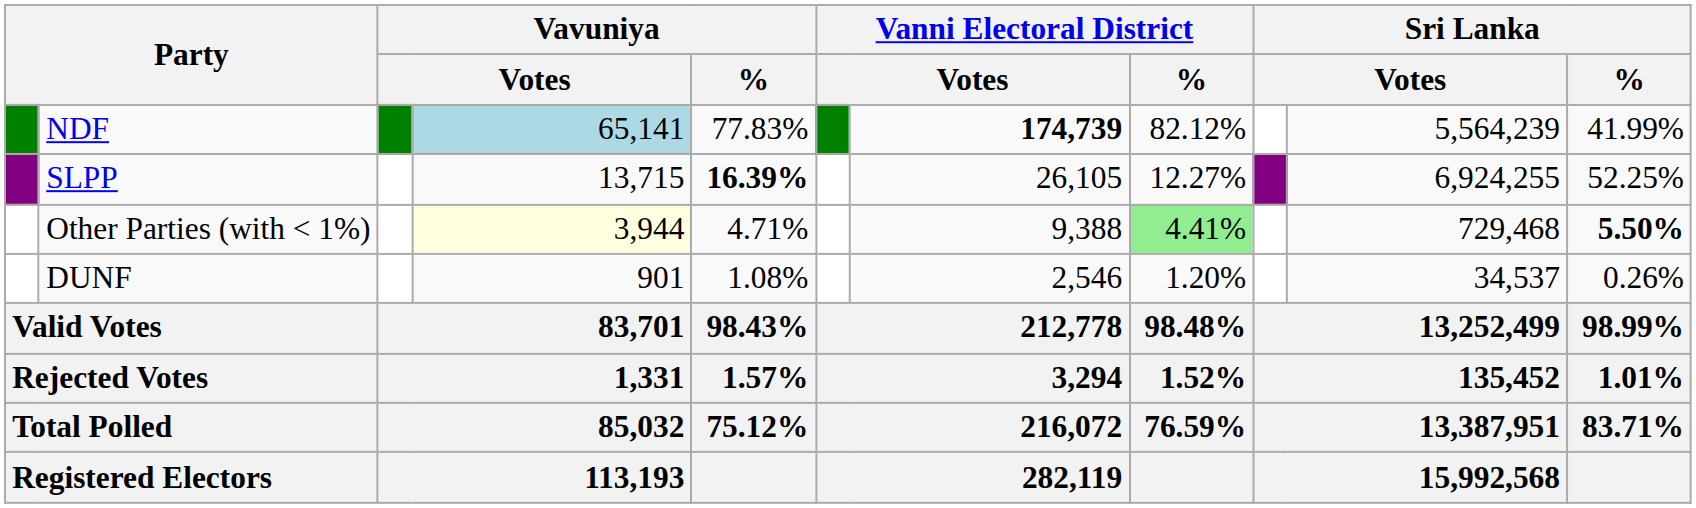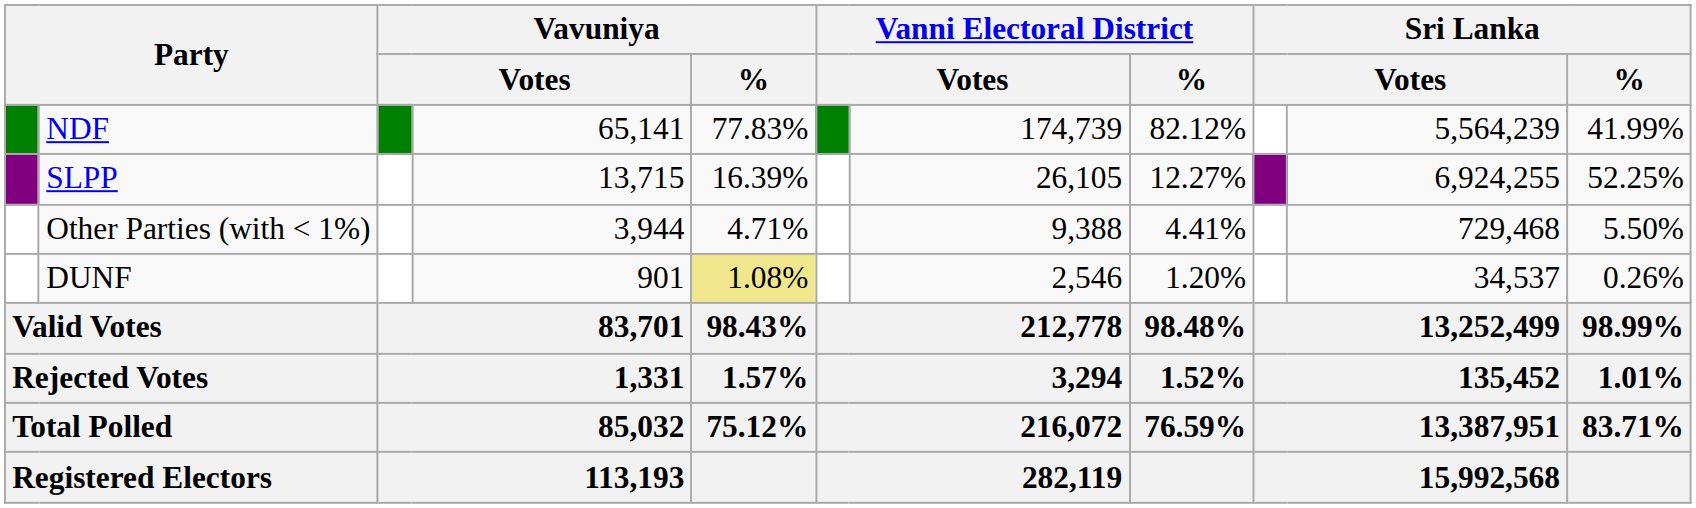(641, 128) lightblue background -> (641, 128) no background
(1071, 128) bold -> (1071, 128) normal
(757, 178) bold -> (760, 178) normal
(649, 228) lightyellow background -> (649, 228) no background
(1206, 228) lightgreen background -> (1206, 228) no background
(1641, 228) bold -> (1643, 228) normal
(768, 278) no background -> (768, 278) khaki background
